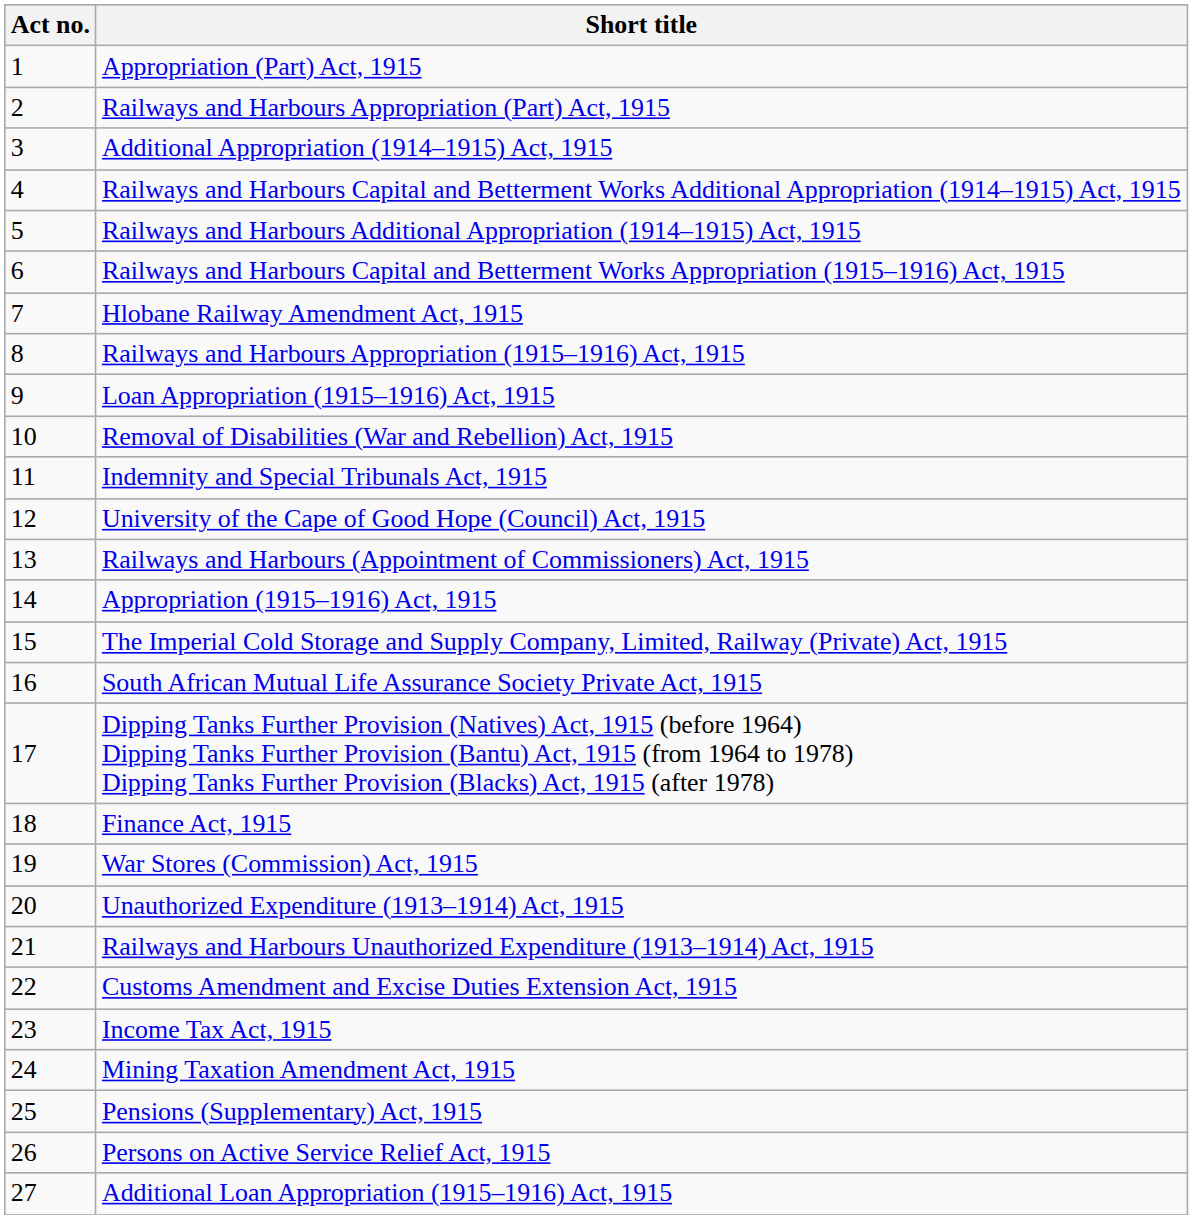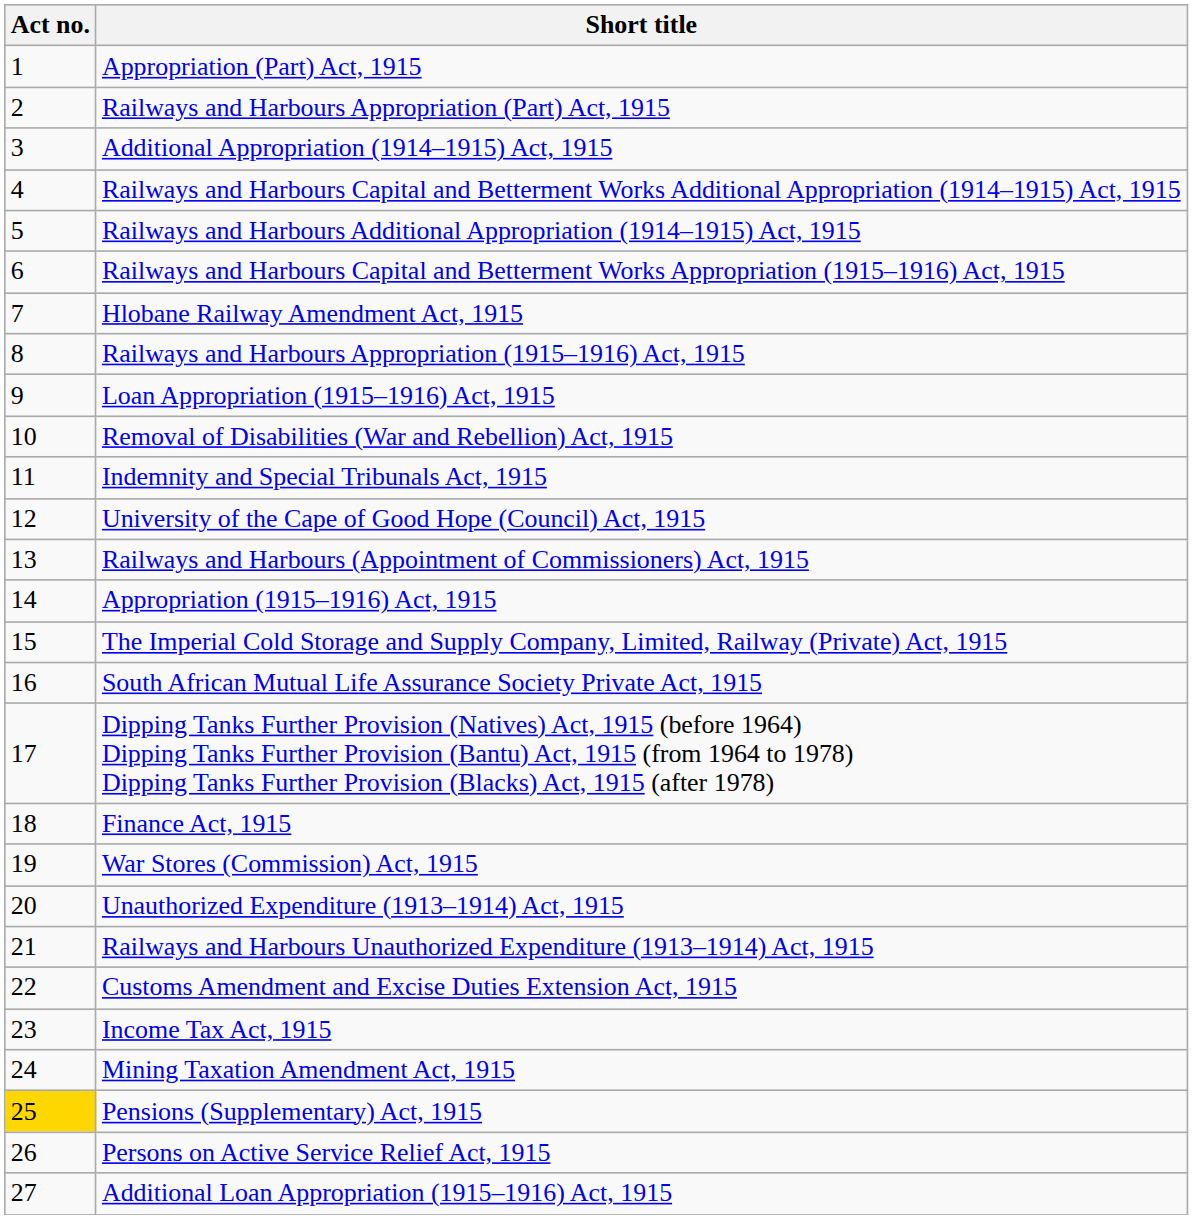(24, 1111) no background -> (24, 1111) gold background
